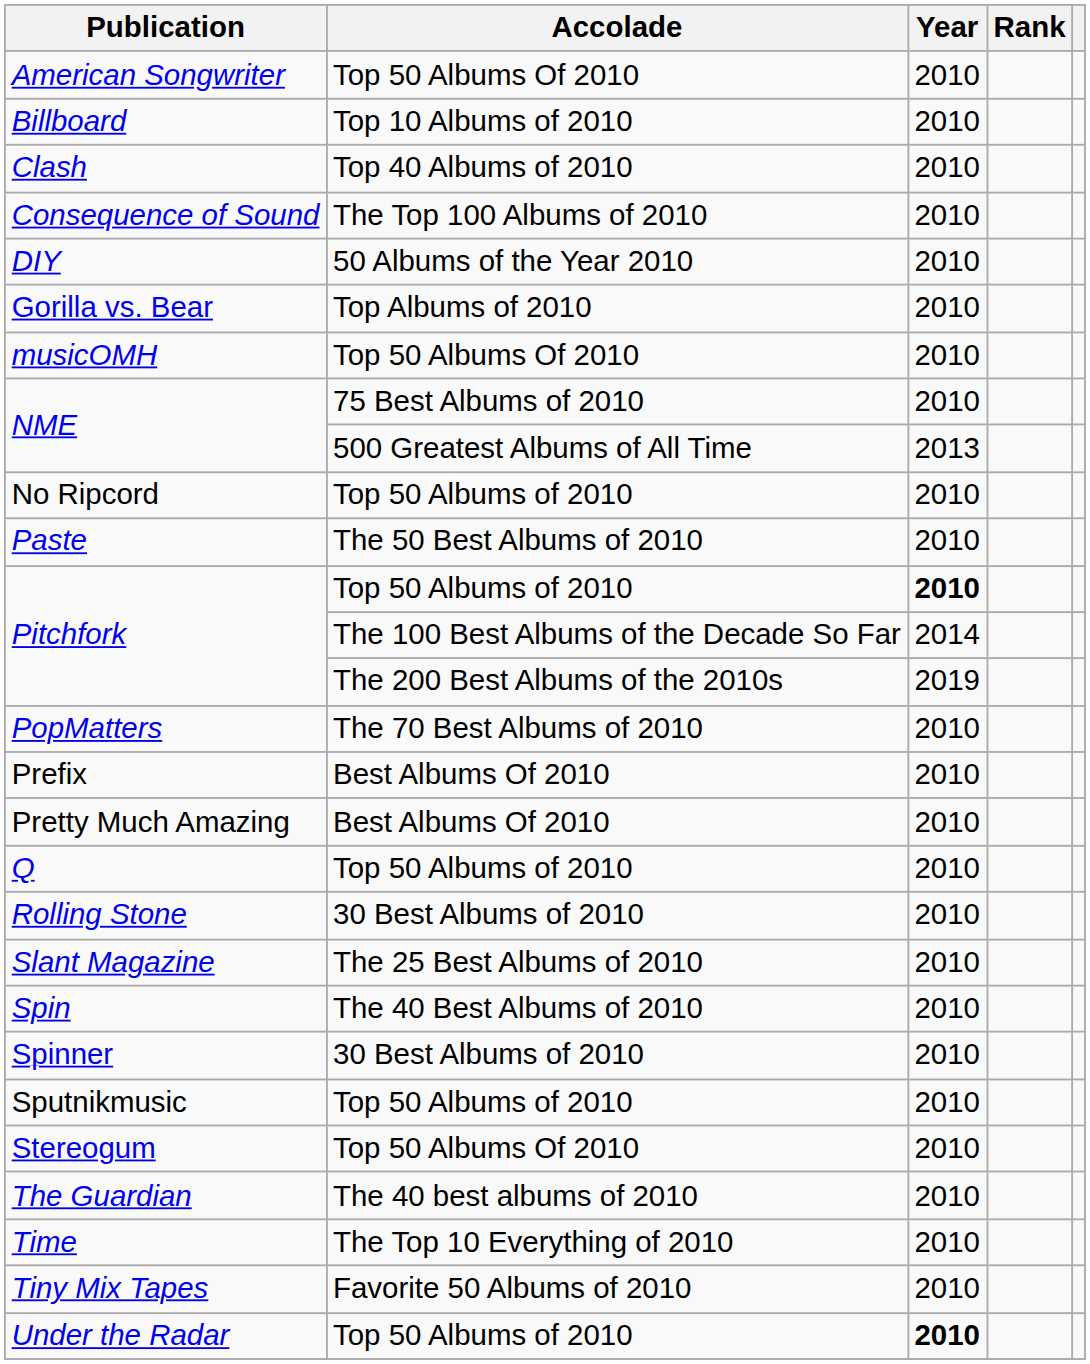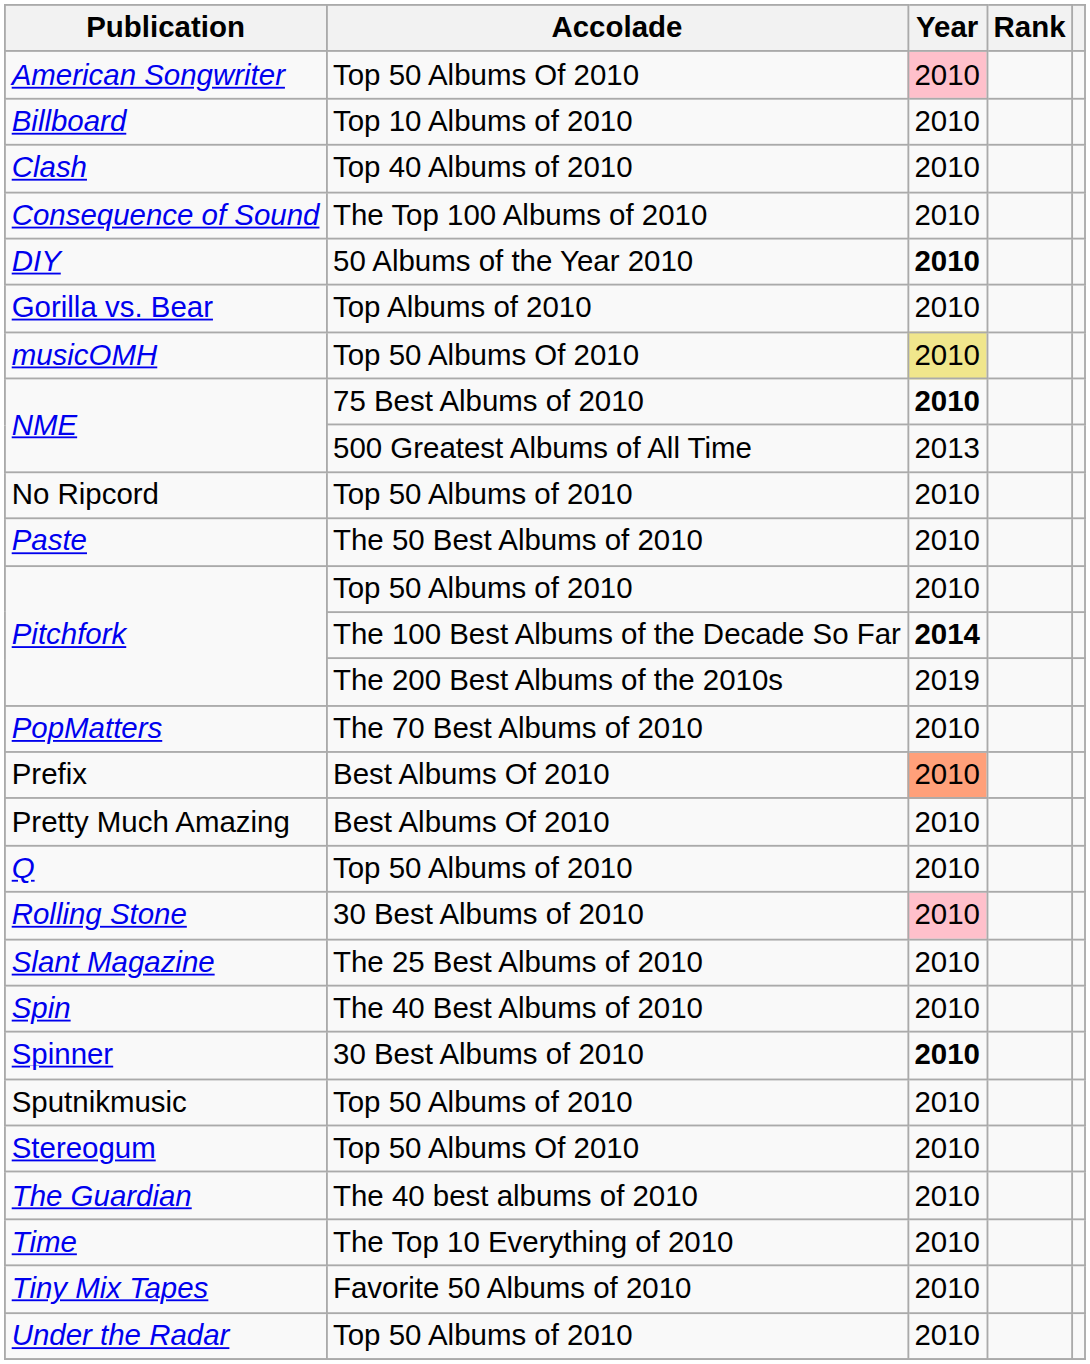(947, 74) no background -> (947, 74) pink background
(947, 261) normal -> (947, 261) bold
(947, 354) no background -> (947, 354) khaki background
(947, 401) normal -> (947, 401) bold
(947, 588) bold -> (947, 588) normal
(947, 634) normal -> (947, 634) bold
(947, 774) no background -> (947, 774) lightsalmon background
(947, 914) no background -> (947, 914) pink background
(947, 1055) normal -> (947, 1055) bold
(947, 1335) bold -> (947, 1335) normal
